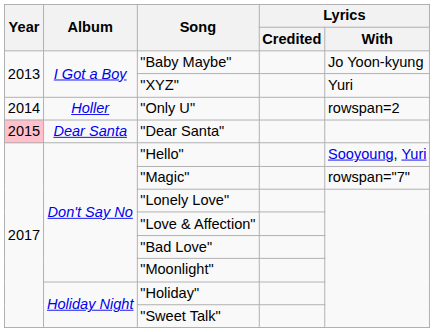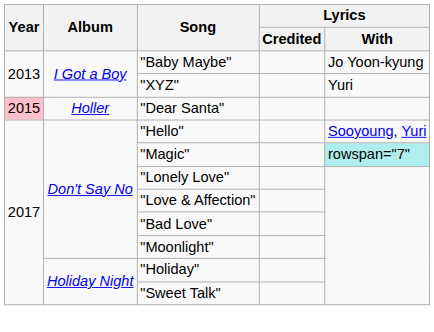- row: (168, 108)
(90, 131) Dear Santa -> (90, 108) Holler
(369, 177) no background -> (369, 154) paleturquoise background
